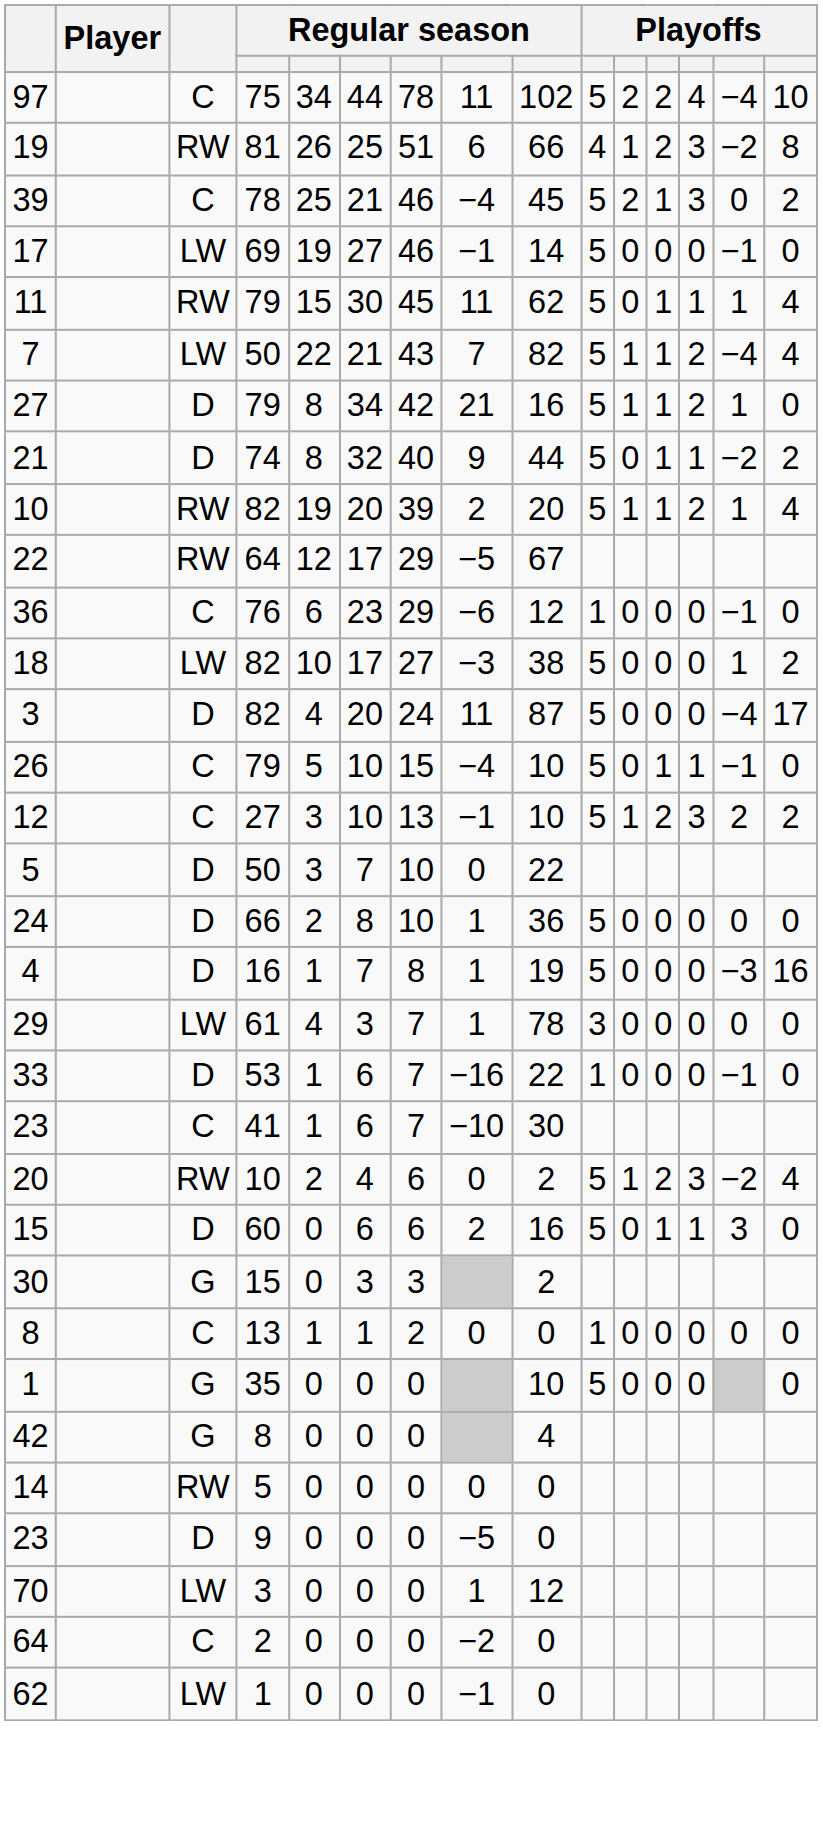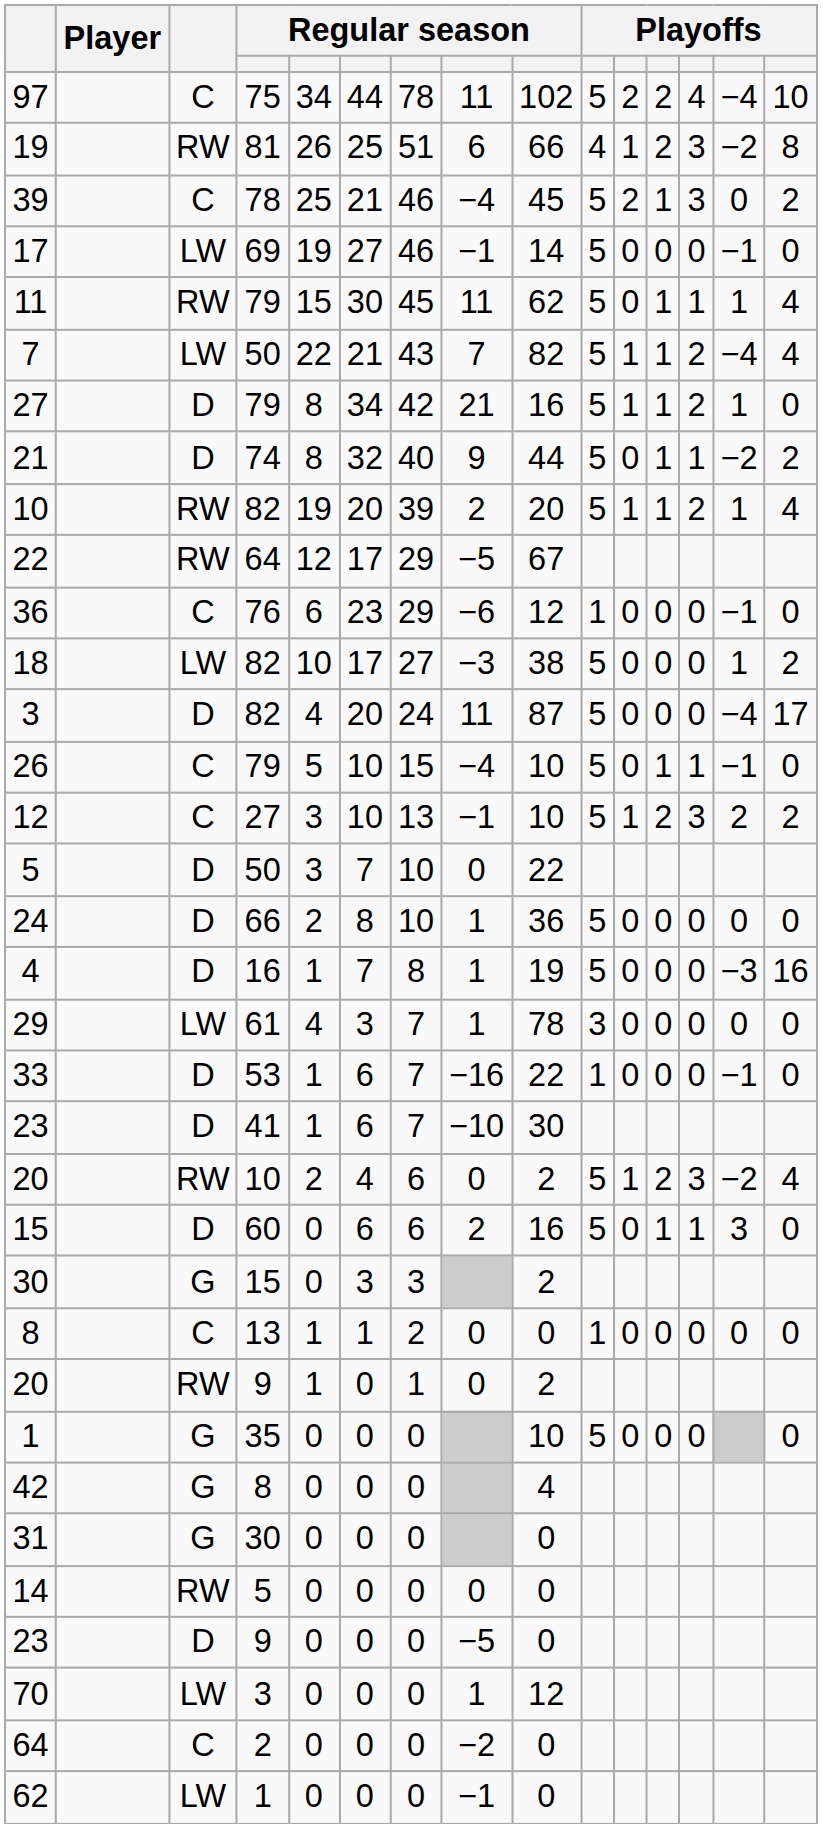(203, 1126) C -> (203, 1126) D
+ row: (31, 1384)
+ row: (31, 1539)
